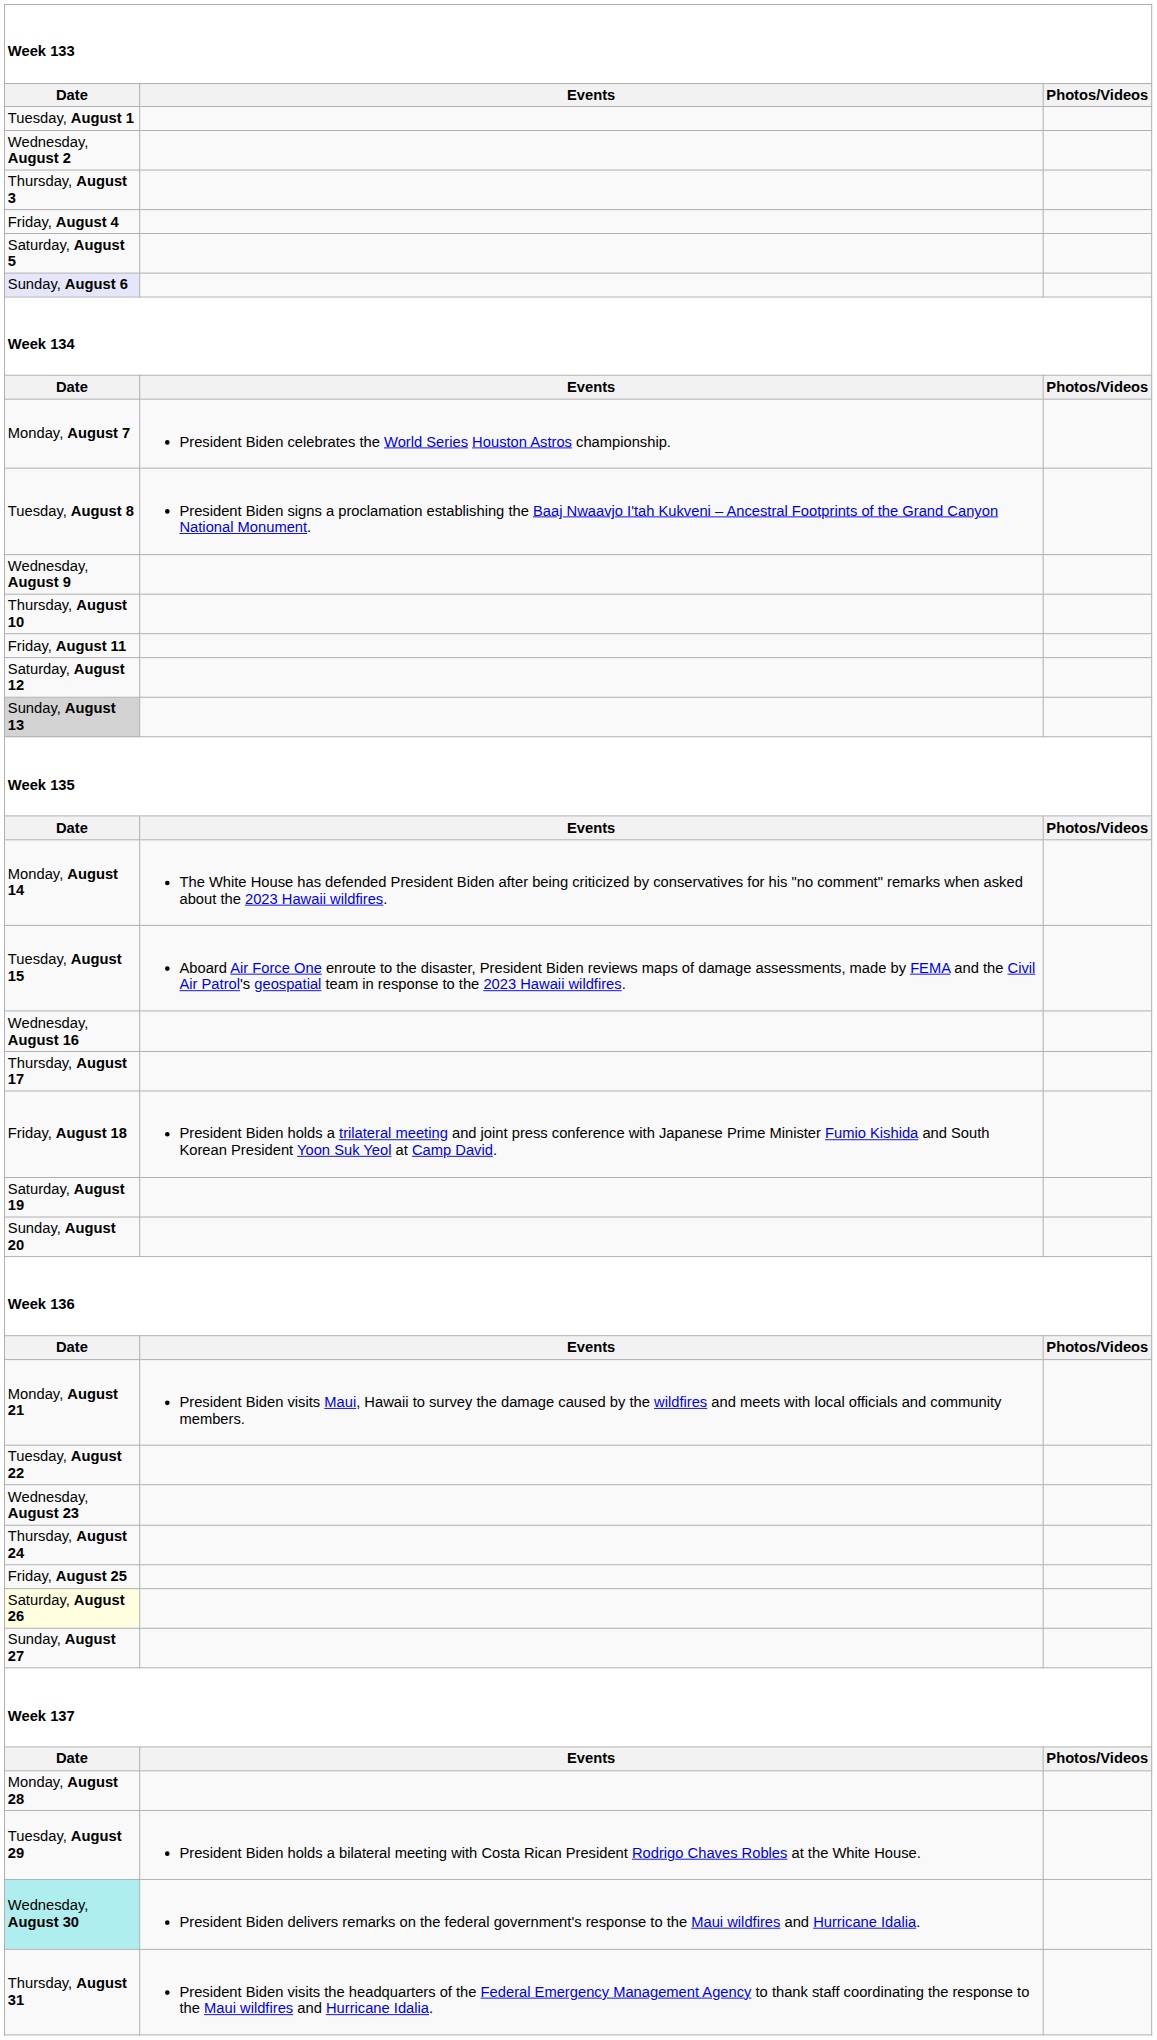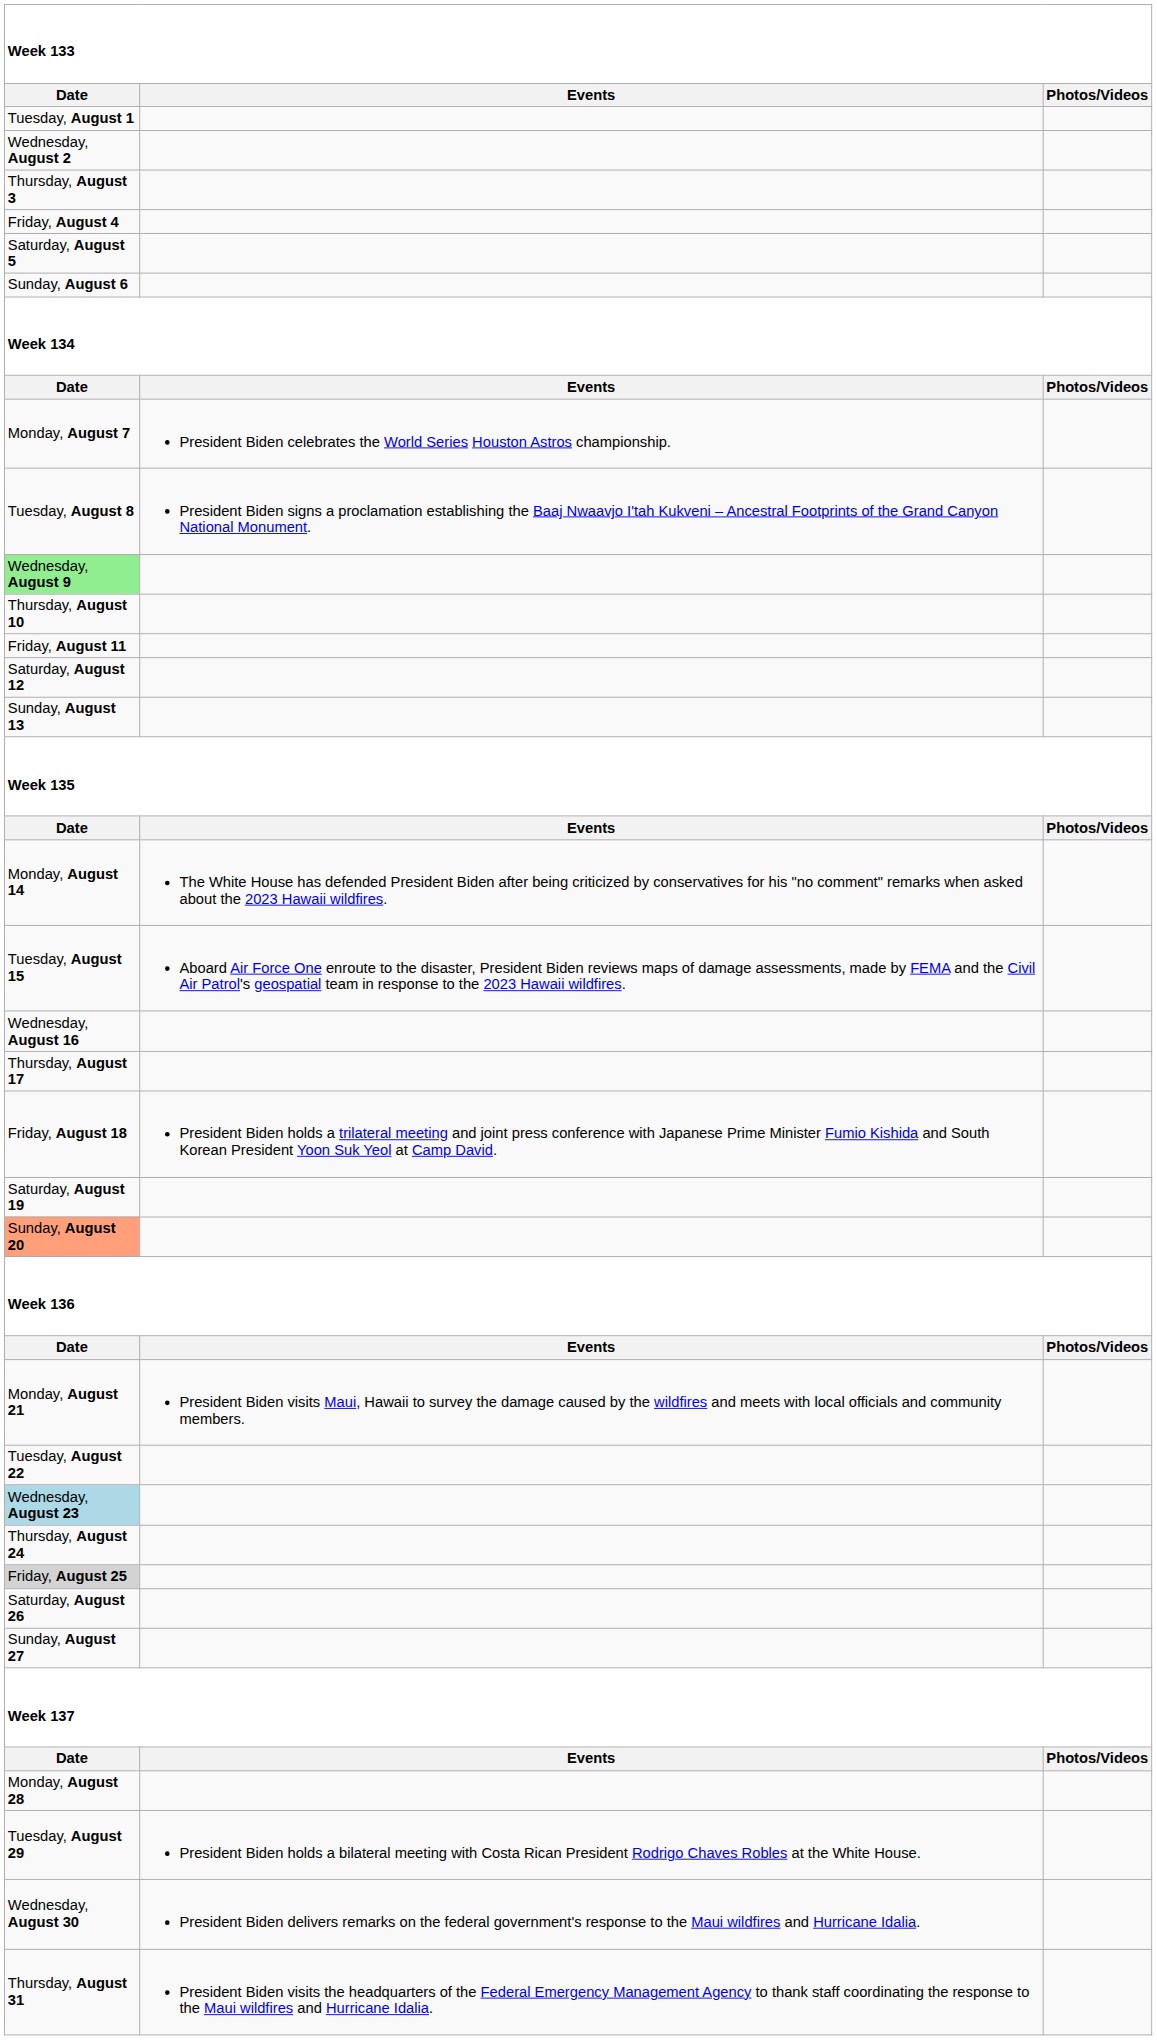(68, 284) lavender background -> (68, 284) no background
(48, 574) no background -> (48, 574) lightgreen background
(62, 717) lightgrey background -> (62, 717) no background
(62, 1236) no background -> (62, 1236) lightsalmon background
(48, 1505) no background -> (48, 1505) lightblue background
(67, 1576) no background -> (67, 1576) lightgrey background
(66, 1608) lightyellow background -> (66, 1608) no background
(48, 1914) paleturquoise background -> (48, 1914) no background
